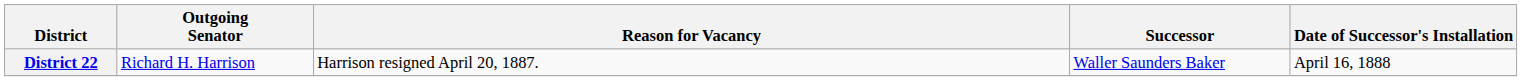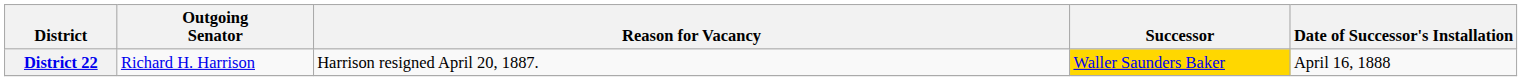(1149, 62) no background -> (1149, 62) gold background
